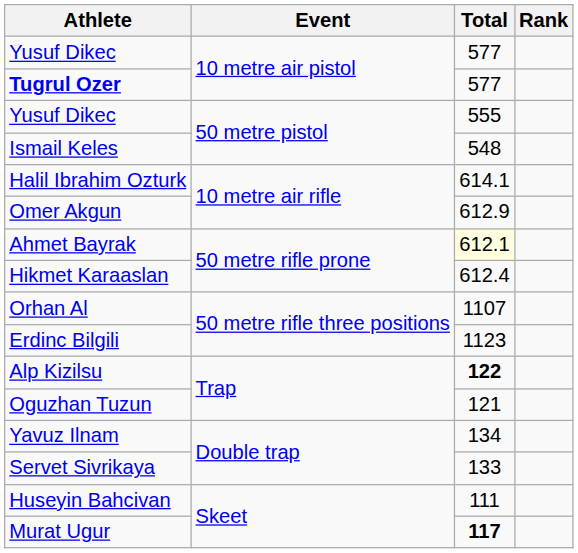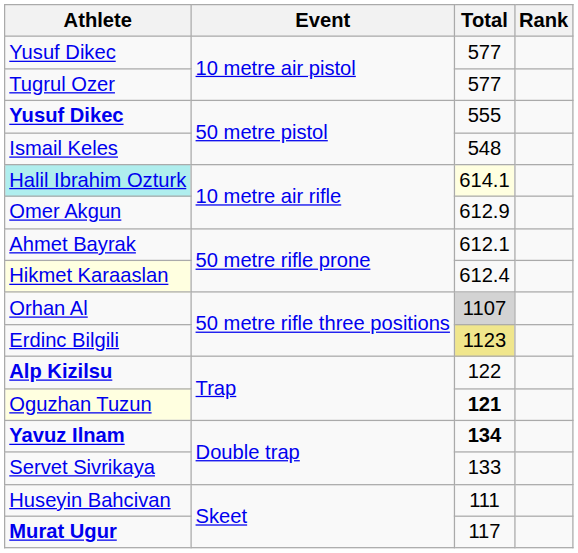(65, 84) bold -> (62, 84) normal
(63, 116) normal -> (66, 116) bold
(98, 180) no background -> (98, 180) paleturquoise background
(484, 180) no background -> (484, 180) lightyellow background
(484, 244) lightyellow background -> (484, 244) no background
(89, 276) no background -> (89, 276) lightyellow background
(484, 308) no background -> (484, 308) lightgrey background
(484, 340) no background -> (484, 340) khaki background
(56, 372) normal -> (61, 372) bold
(484, 372) bold -> (484, 372) normal
(80, 404) no background -> (80, 404) lightyellow background
(484, 404) normal -> (484, 404) bold
(64, 436) normal -> (67, 436) bold
(484, 436) normal -> (484, 436) bold
(60, 532) normal -> (63, 532) bold
(484, 532) bold -> (484, 532) normal
